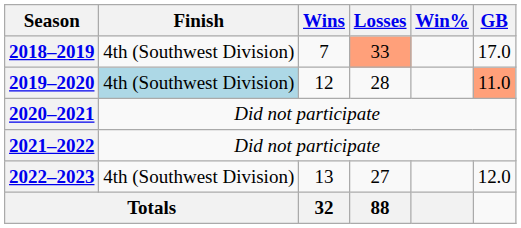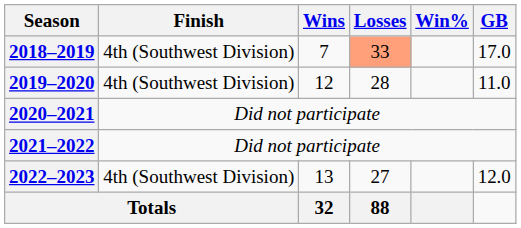(199, 83) lightblue background -> (199, 83) no background
(494, 83) lightsalmon background -> (494, 83) no background
